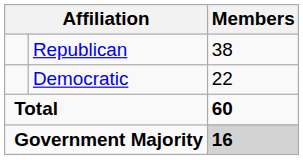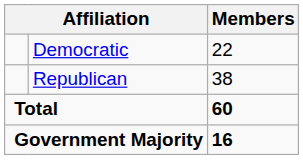rows swapped: (81, 79) <-> (80, 49)
(222, 139) lightgrey background -> (222, 139) no background
